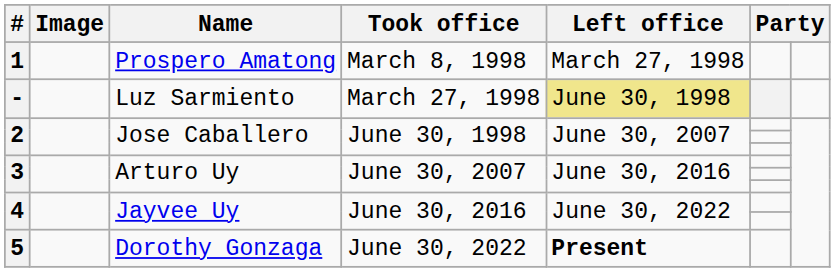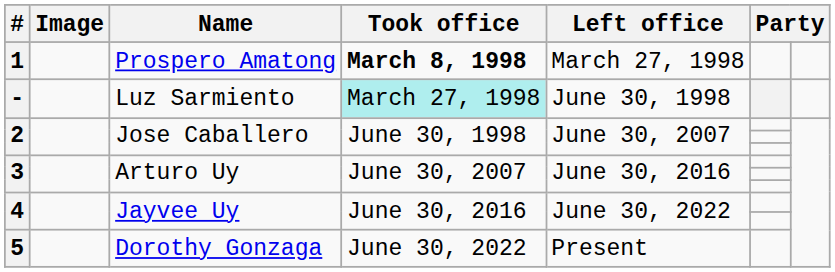(437, 61) normal -> (437, 61) bold
(444, 99) no background -> (444, 99) paleturquoise background
(641, 99) khaki background -> (641, 99) no background
(600, 249) bold -> (600, 249) normal
